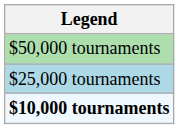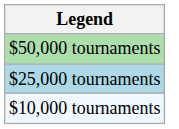(89, 107) bold -> (85, 107) normal
